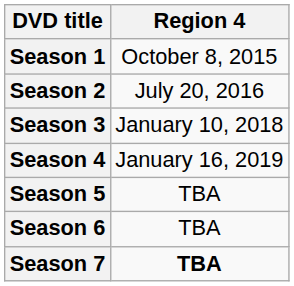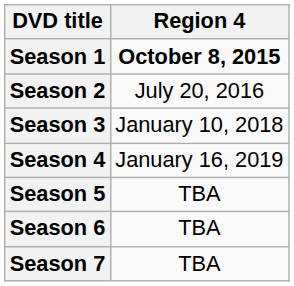(199, 56) normal -> (199, 56) bold
(199, 263) bold -> (199, 263) normal
